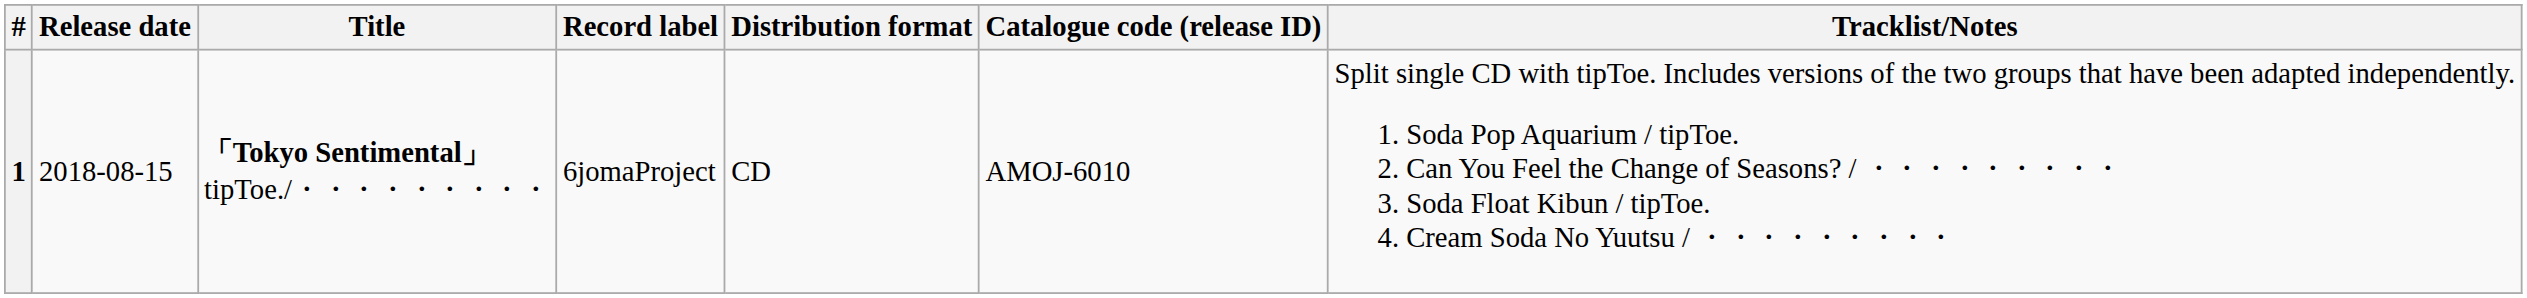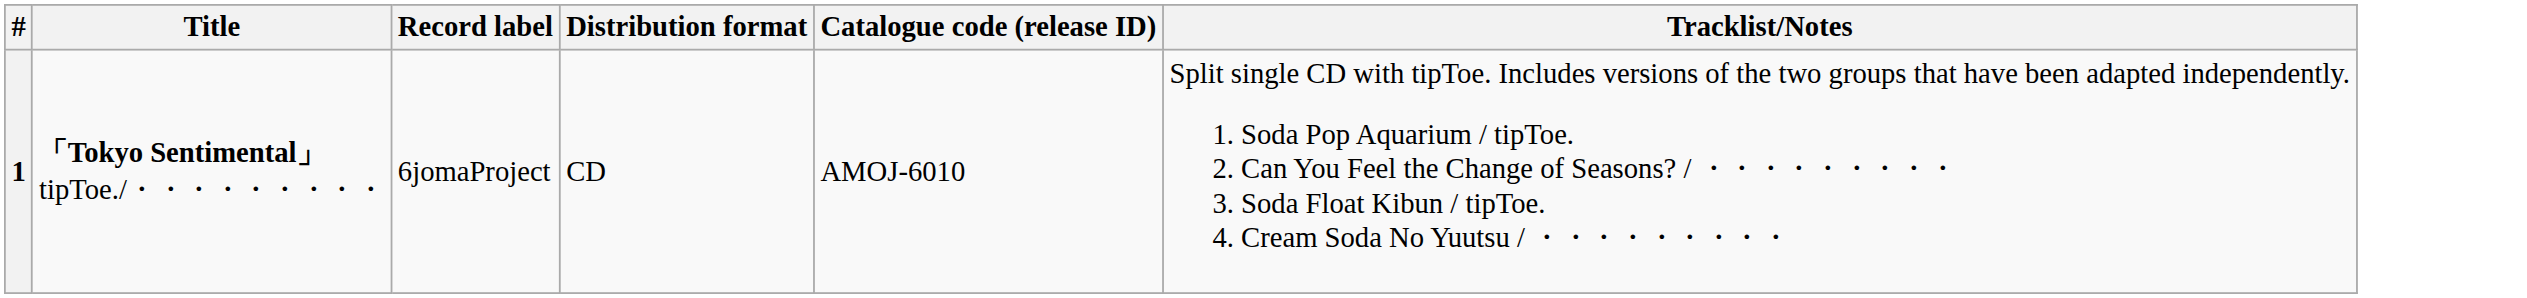- column: (115, 27)
